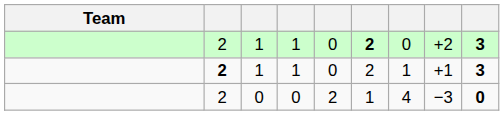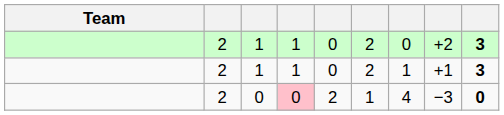(370, 45) bold -> (370, 45) normal
(222, 71) bold -> (222, 71) normal
(296, 97) no background -> (296, 97) pink background
